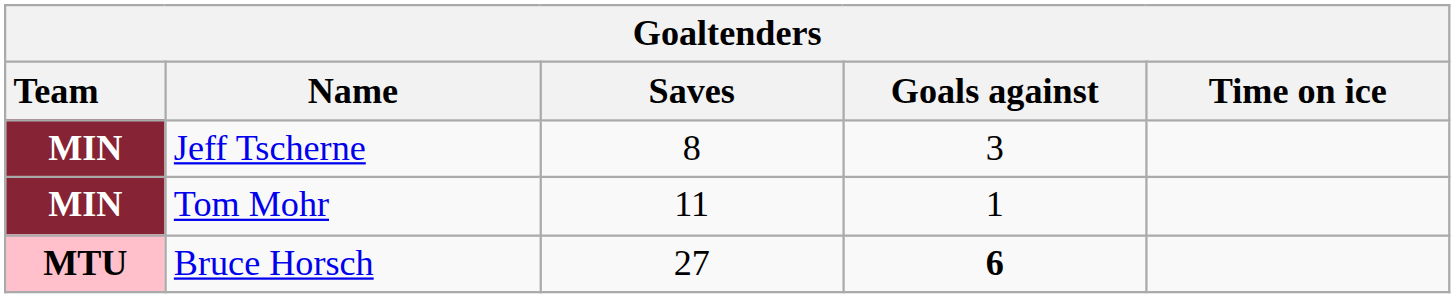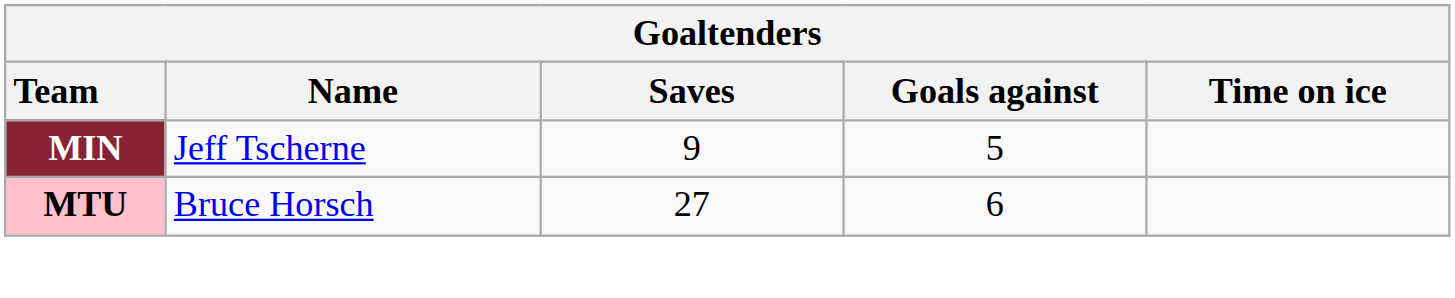(692, 147) 8 -> (692, 147) 9
(995, 147) 3 -> (995, 147) 5
- row: (251, 205)
(995, 262) bold -> (995, 205) normal
